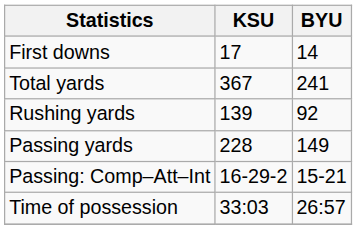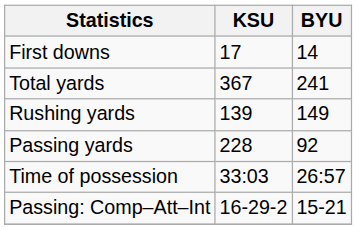(307, 114) 92 -> (313, 114) 149
(313, 145) 149 -> (307, 145) 92
rows swapped: (110, 176) <-> (94, 208)
